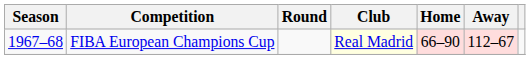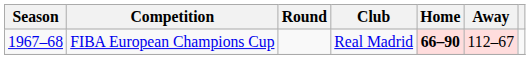(374, 41) lightyellow background -> (374, 41) no background
(440, 41) normal -> (440, 41) bold
